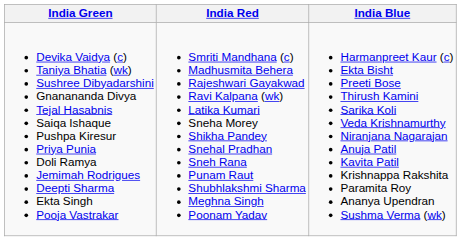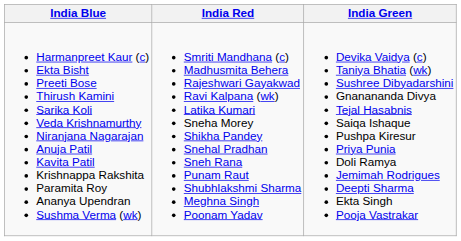columns swapped: (382, 13) <-> (80, 13)
